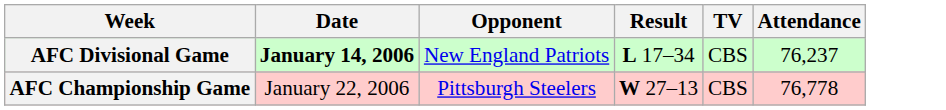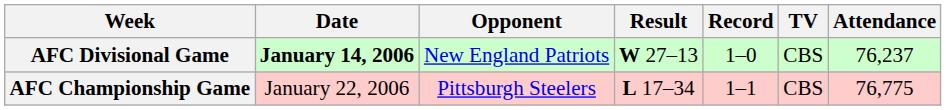+ column: (741, 21)
(659, 54) L 17–34 -> (659, 54) W 27–13
(659, 88) W 27–13 -> (659, 88) L 17–34
(809, 88) 76,778 -> (885, 88) 76,775
